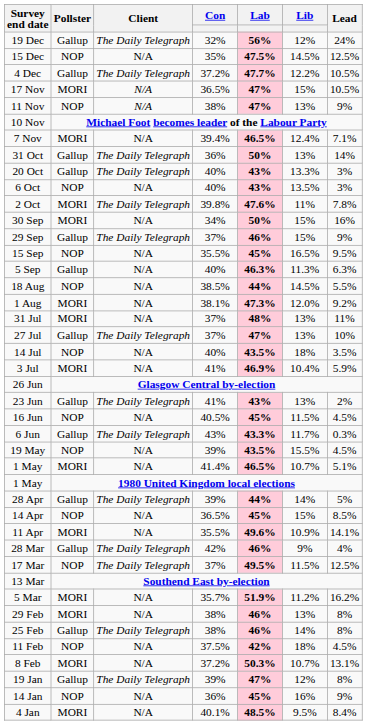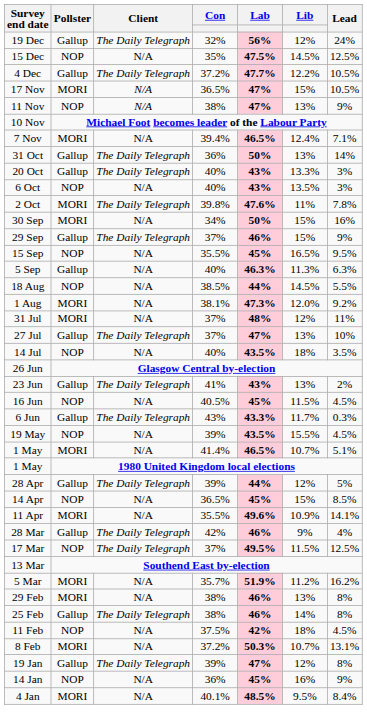(305, 319) 13% -> (305, 319) 12%
- row: (28, 368)
(305, 499) 14% -> (305, 483) 12%
